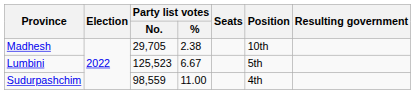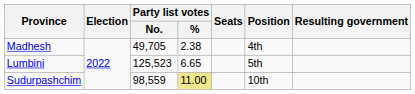(149, 47) 29,705 -> (149, 47) 49,705
(258, 47) 10th -> (255, 47) 4th
(191, 64) 6.67 -> (191, 64) 6.65
(193, 81) no background -> (193, 81) khaki background
(255, 81) 4th -> (258, 81) 10th
